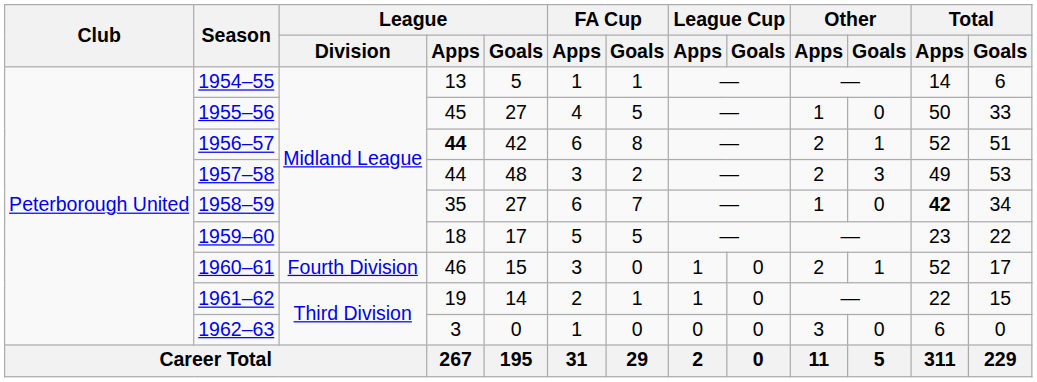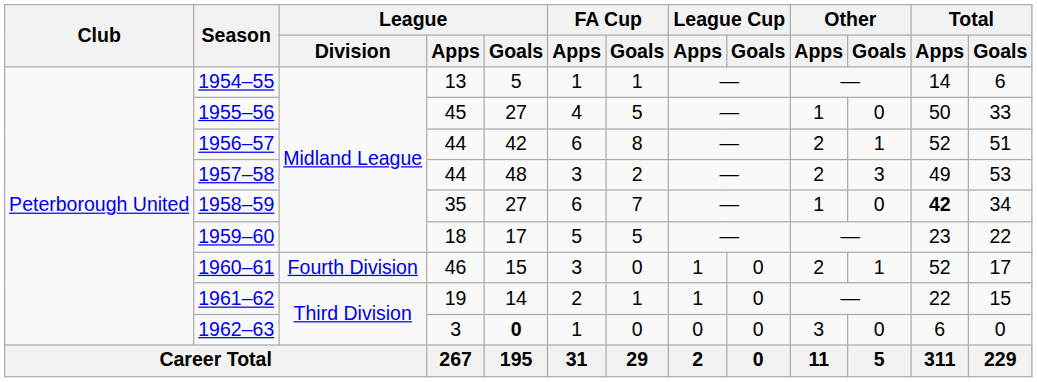(456, 143) bold -> (456, 143) normal
(516, 329) normal -> (516, 329) bold
